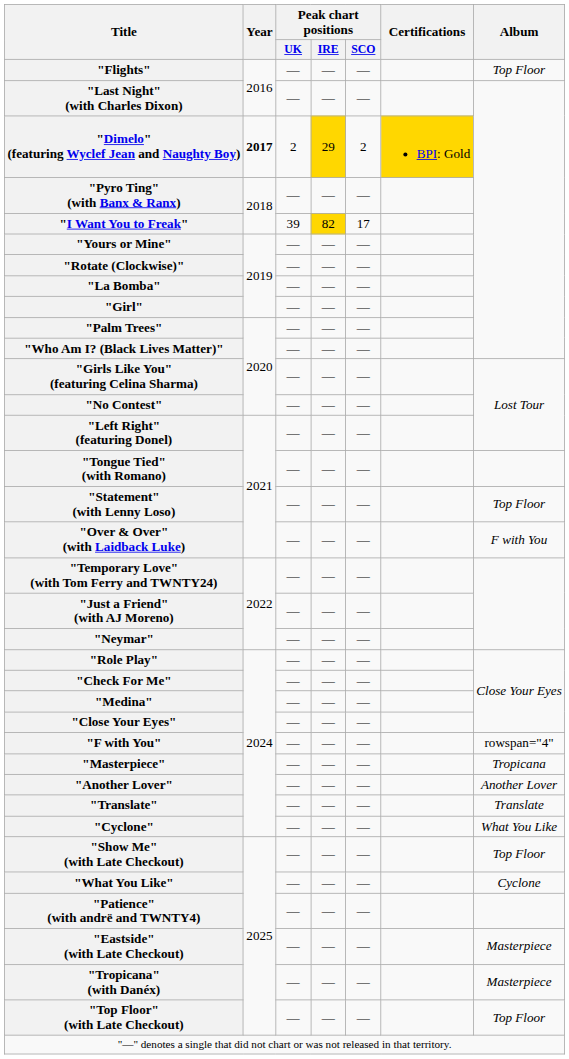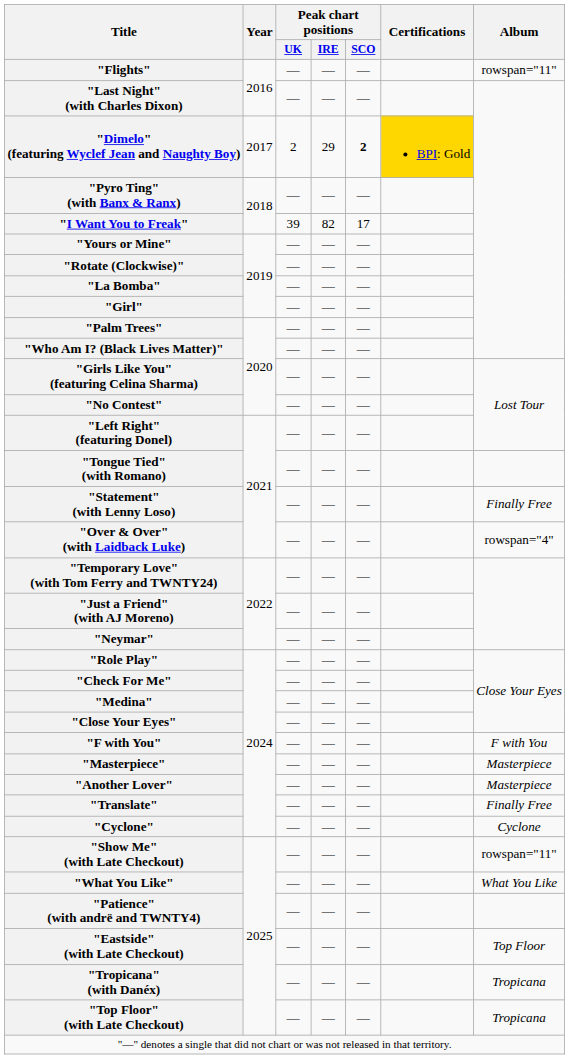(519, 69) Top Floor -> (519, 69) rowspan="11"
(259, 146) bold -> (259, 146) normal
(328, 146) gold background -> (328, 146) no background
(363, 146) normal -> (363, 146) bold
(328, 223) gold background -> (328, 223) no background
(519, 504) Top Floor -> (519, 504) Finally Free
(519, 539) F with You -> (519, 539) rowspan="4"
(519, 743) rowspan="4" -> (519, 743) F with You
(519, 763) Tropicana -> (519, 763) Masterpiece
(519, 784) Another Lover -> (519, 784) Masterpiece
(519, 805) Translate -> (519, 805) Finally Free
(519, 826) What You Like -> (519, 826) Cyclone
(519, 854) Top Floor -> (519, 854) rowspan="11"
(519, 882) Cyclone -> (519, 882) What You Like
(519, 946) Masterpiece -> (519, 946) Top Floor
(519, 982) Masterpiece -> (519, 982) Tropicana
(519, 1017) Top Floor -> (519, 1017) Tropicana
